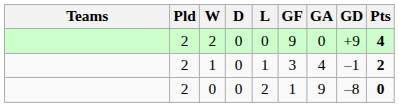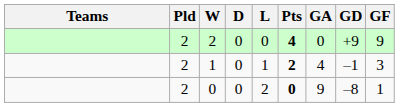columns swapped: (292, 16) <-> (381, 16)
